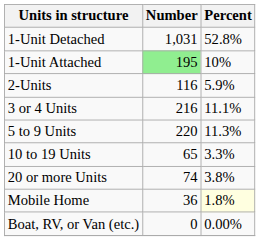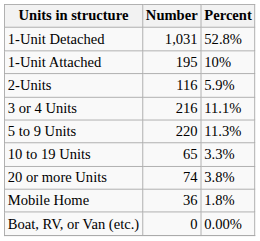(187, 62) lightgreen background -> (187, 62) no background
(220, 200) lightyellow background -> (220, 200) no background
